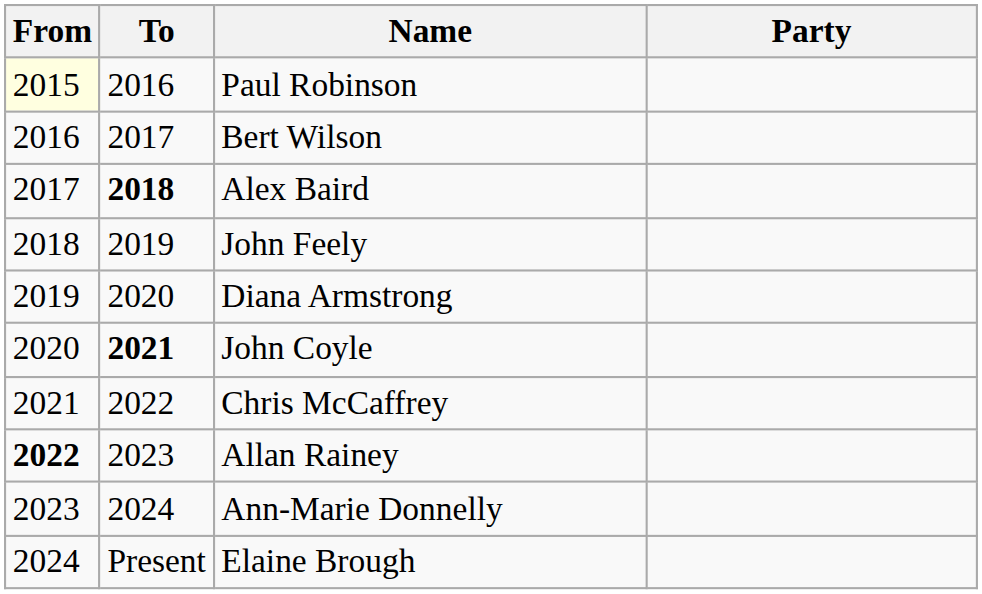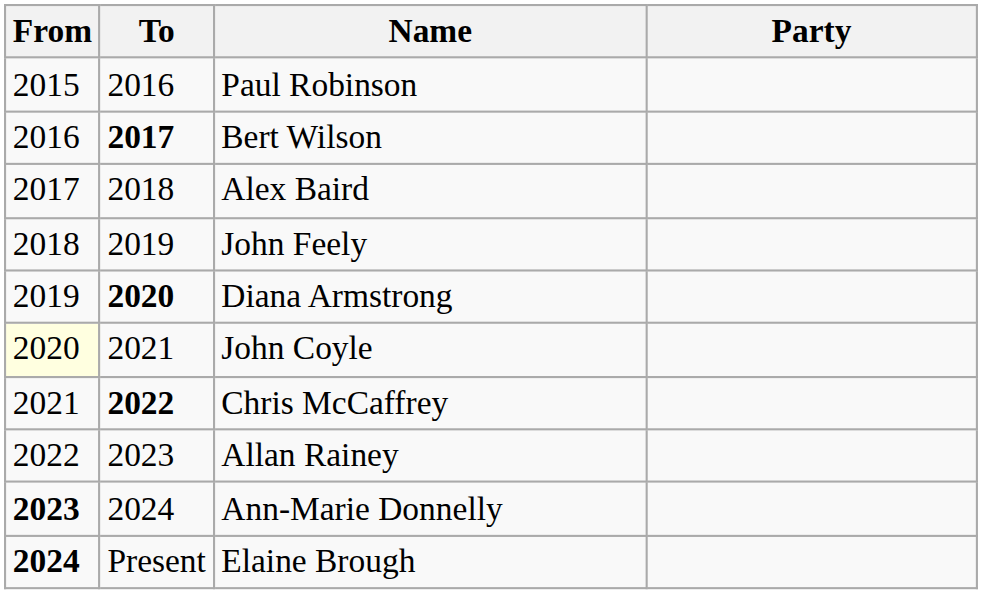(46, 84) lightyellow background -> (46, 84) no background
(141, 137) normal -> (141, 137) bold
(141, 190) bold -> (141, 190) normal
(141, 296) normal -> (141, 296) bold
(46, 349) no background -> (46, 349) lightyellow background
(141, 349) bold -> (141, 349) normal
(141, 402) normal -> (141, 402) bold
(46, 455) bold -> (46, 455) normal
(46, 508) normal -> (46, 508) bold
(46, 561) normal -> (46, 561) bold
